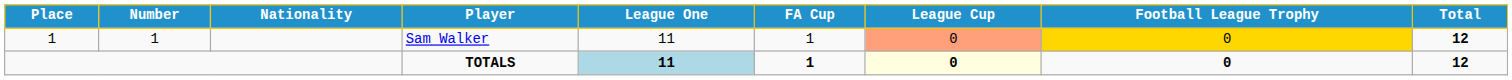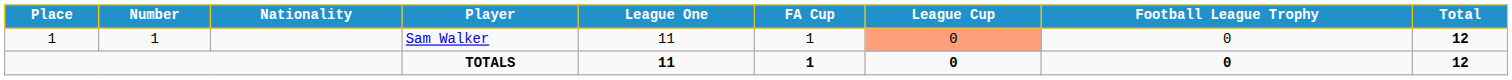(1227, 39) gold background -> (1227, 39) no background
(666, 63) lightblue background -> (666, 63) no background
(953, 63) lightyellow background -> (953, 63) no background
